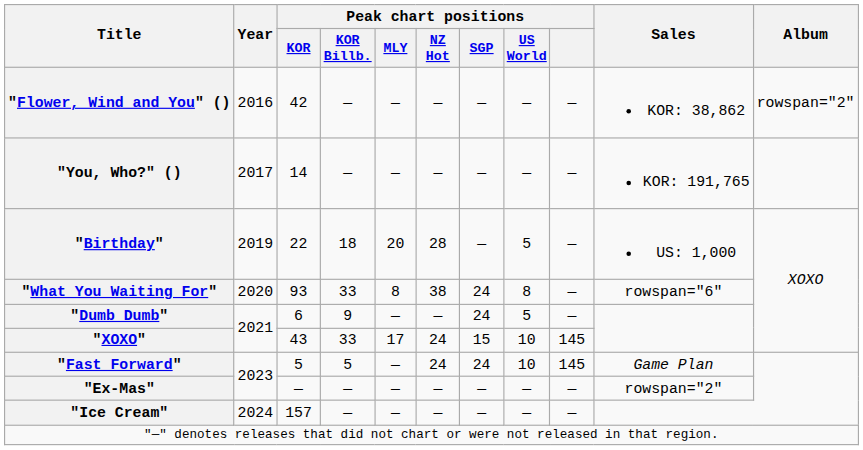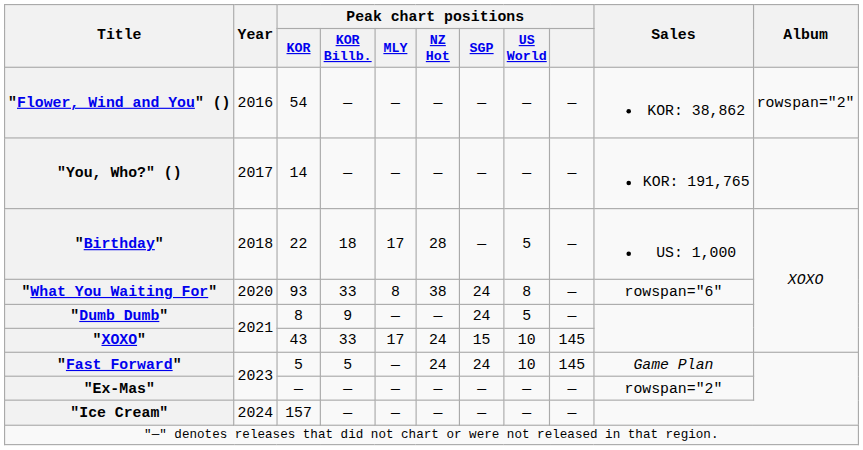(299, 103) 42 -> (299, 103) 54
(255, 244) 2019 -> (255, 244) 2018
(395, 244) 20 -> (395, 244) 17
(299, 316) 6 -> (299, 316) 8
